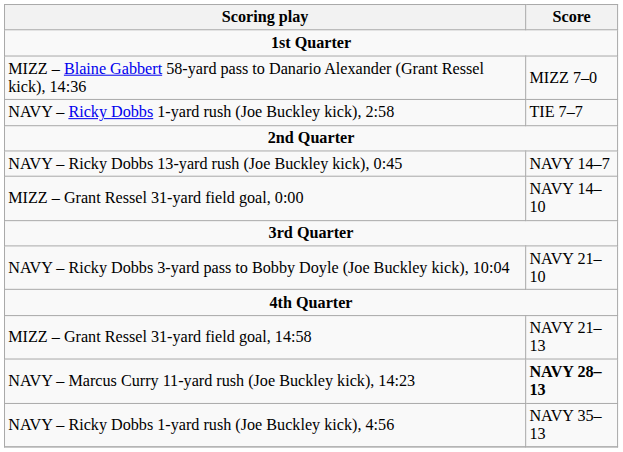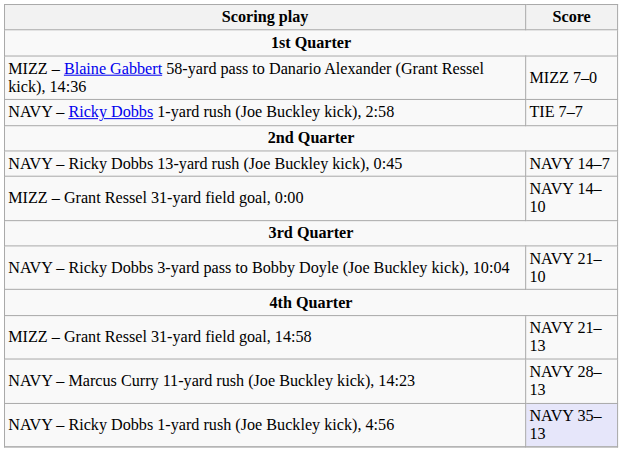(566, 381) bold -> (566, 381) normal
(566, 424) no background -> (566, 424) lavender background
